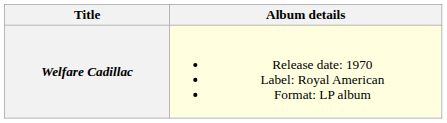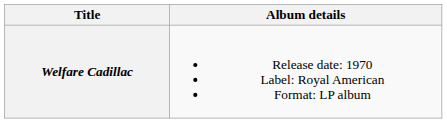(306, 79) lightyellow background -> (306, 79) no background
